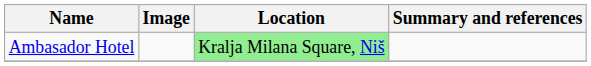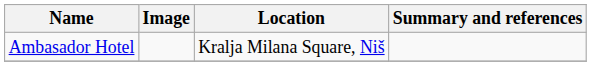(291, 46) lightgreen background -> (291, 46) no background
